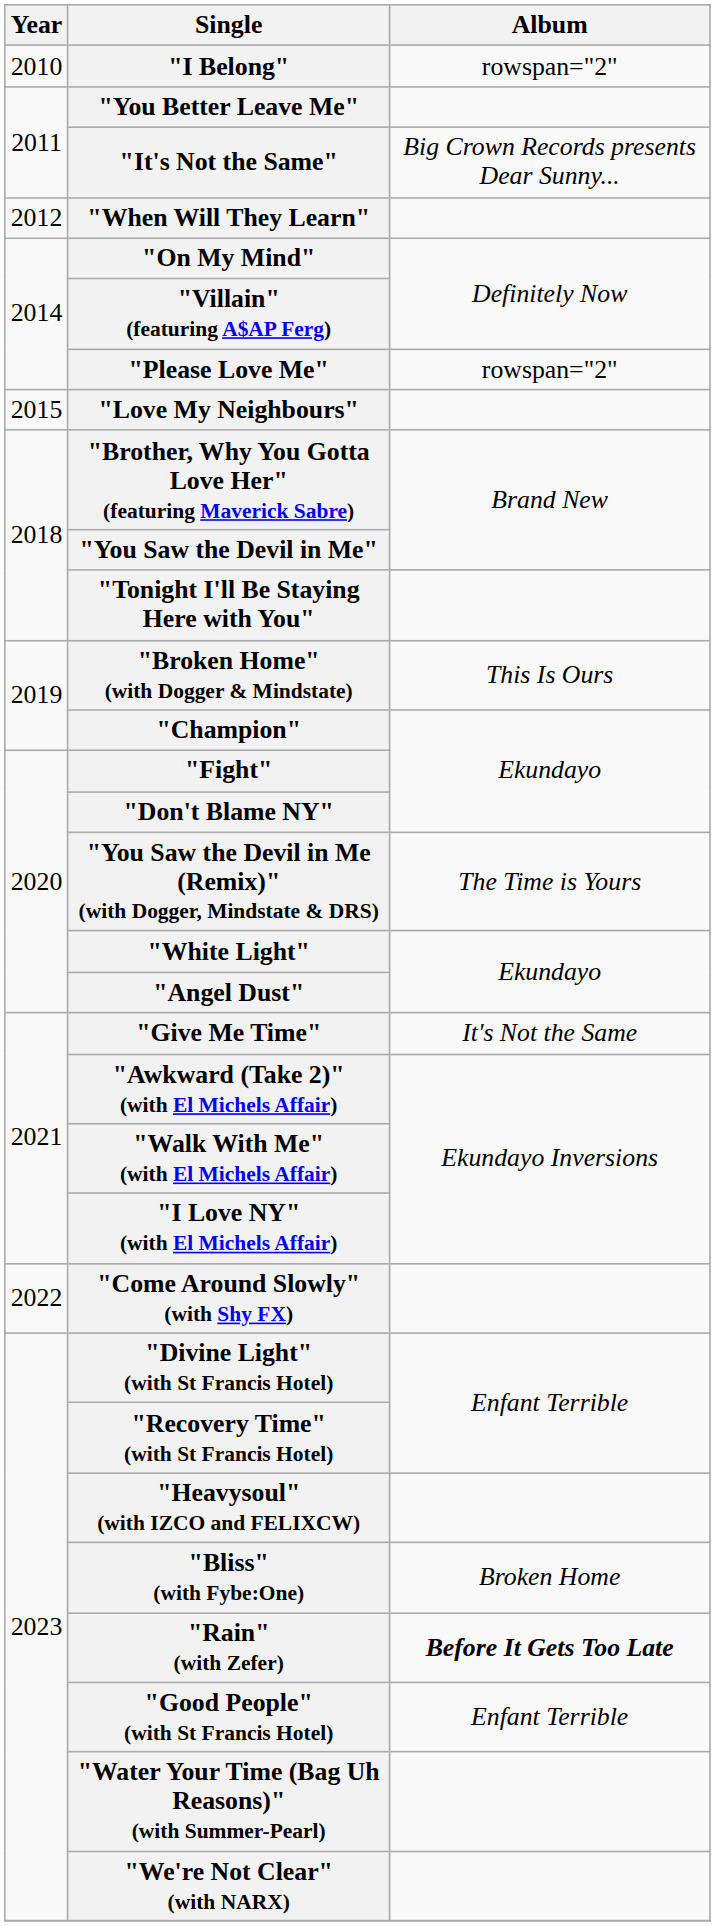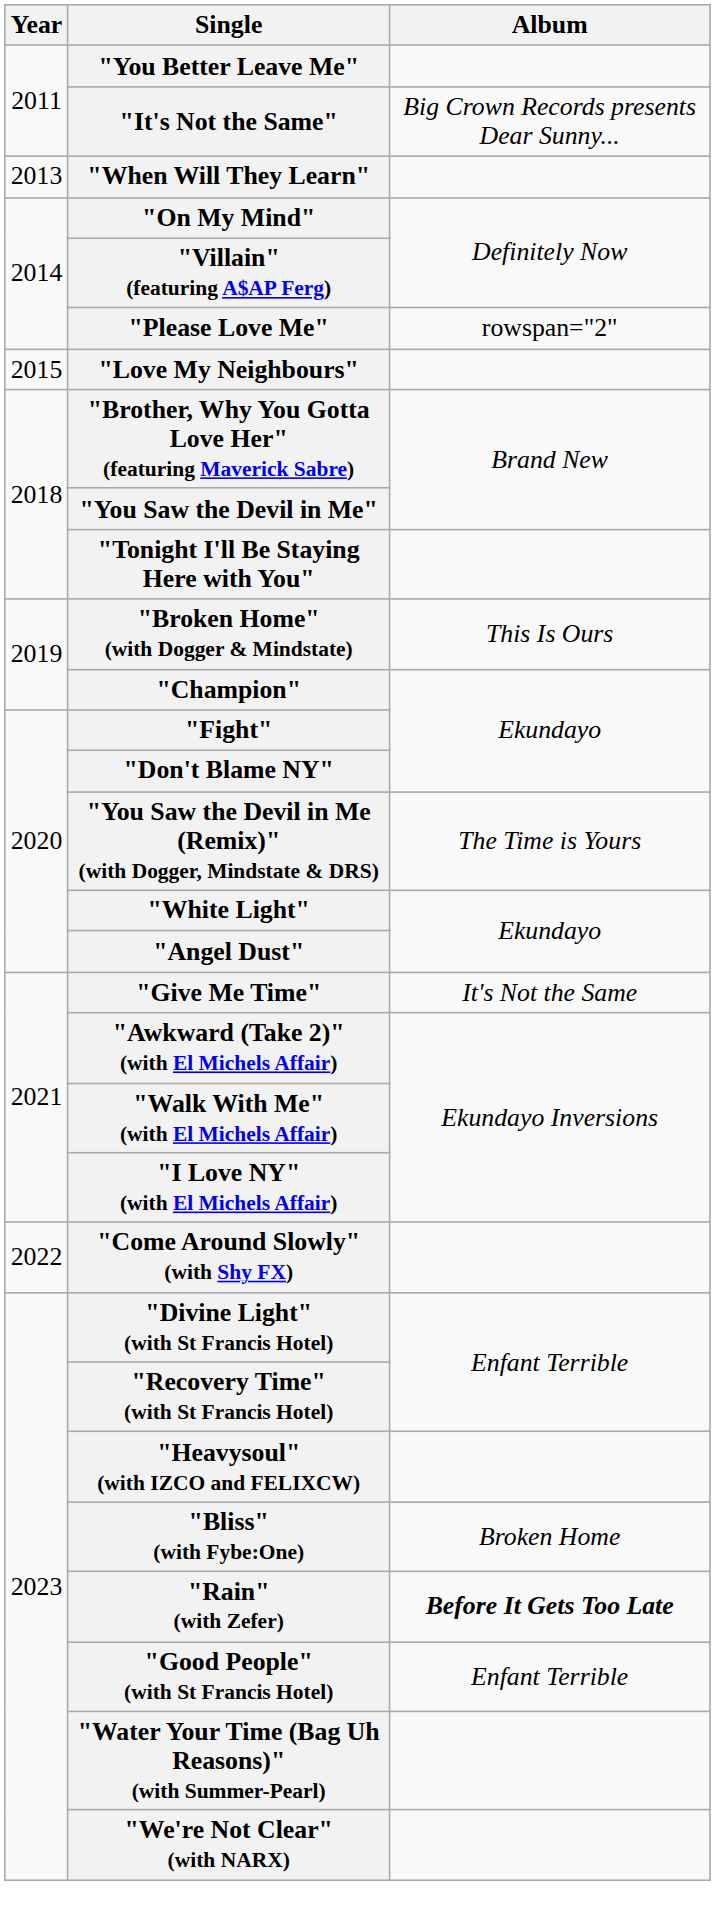- row: (229, 65)
(37, 217) 2012 -> (37, 176) 2013
